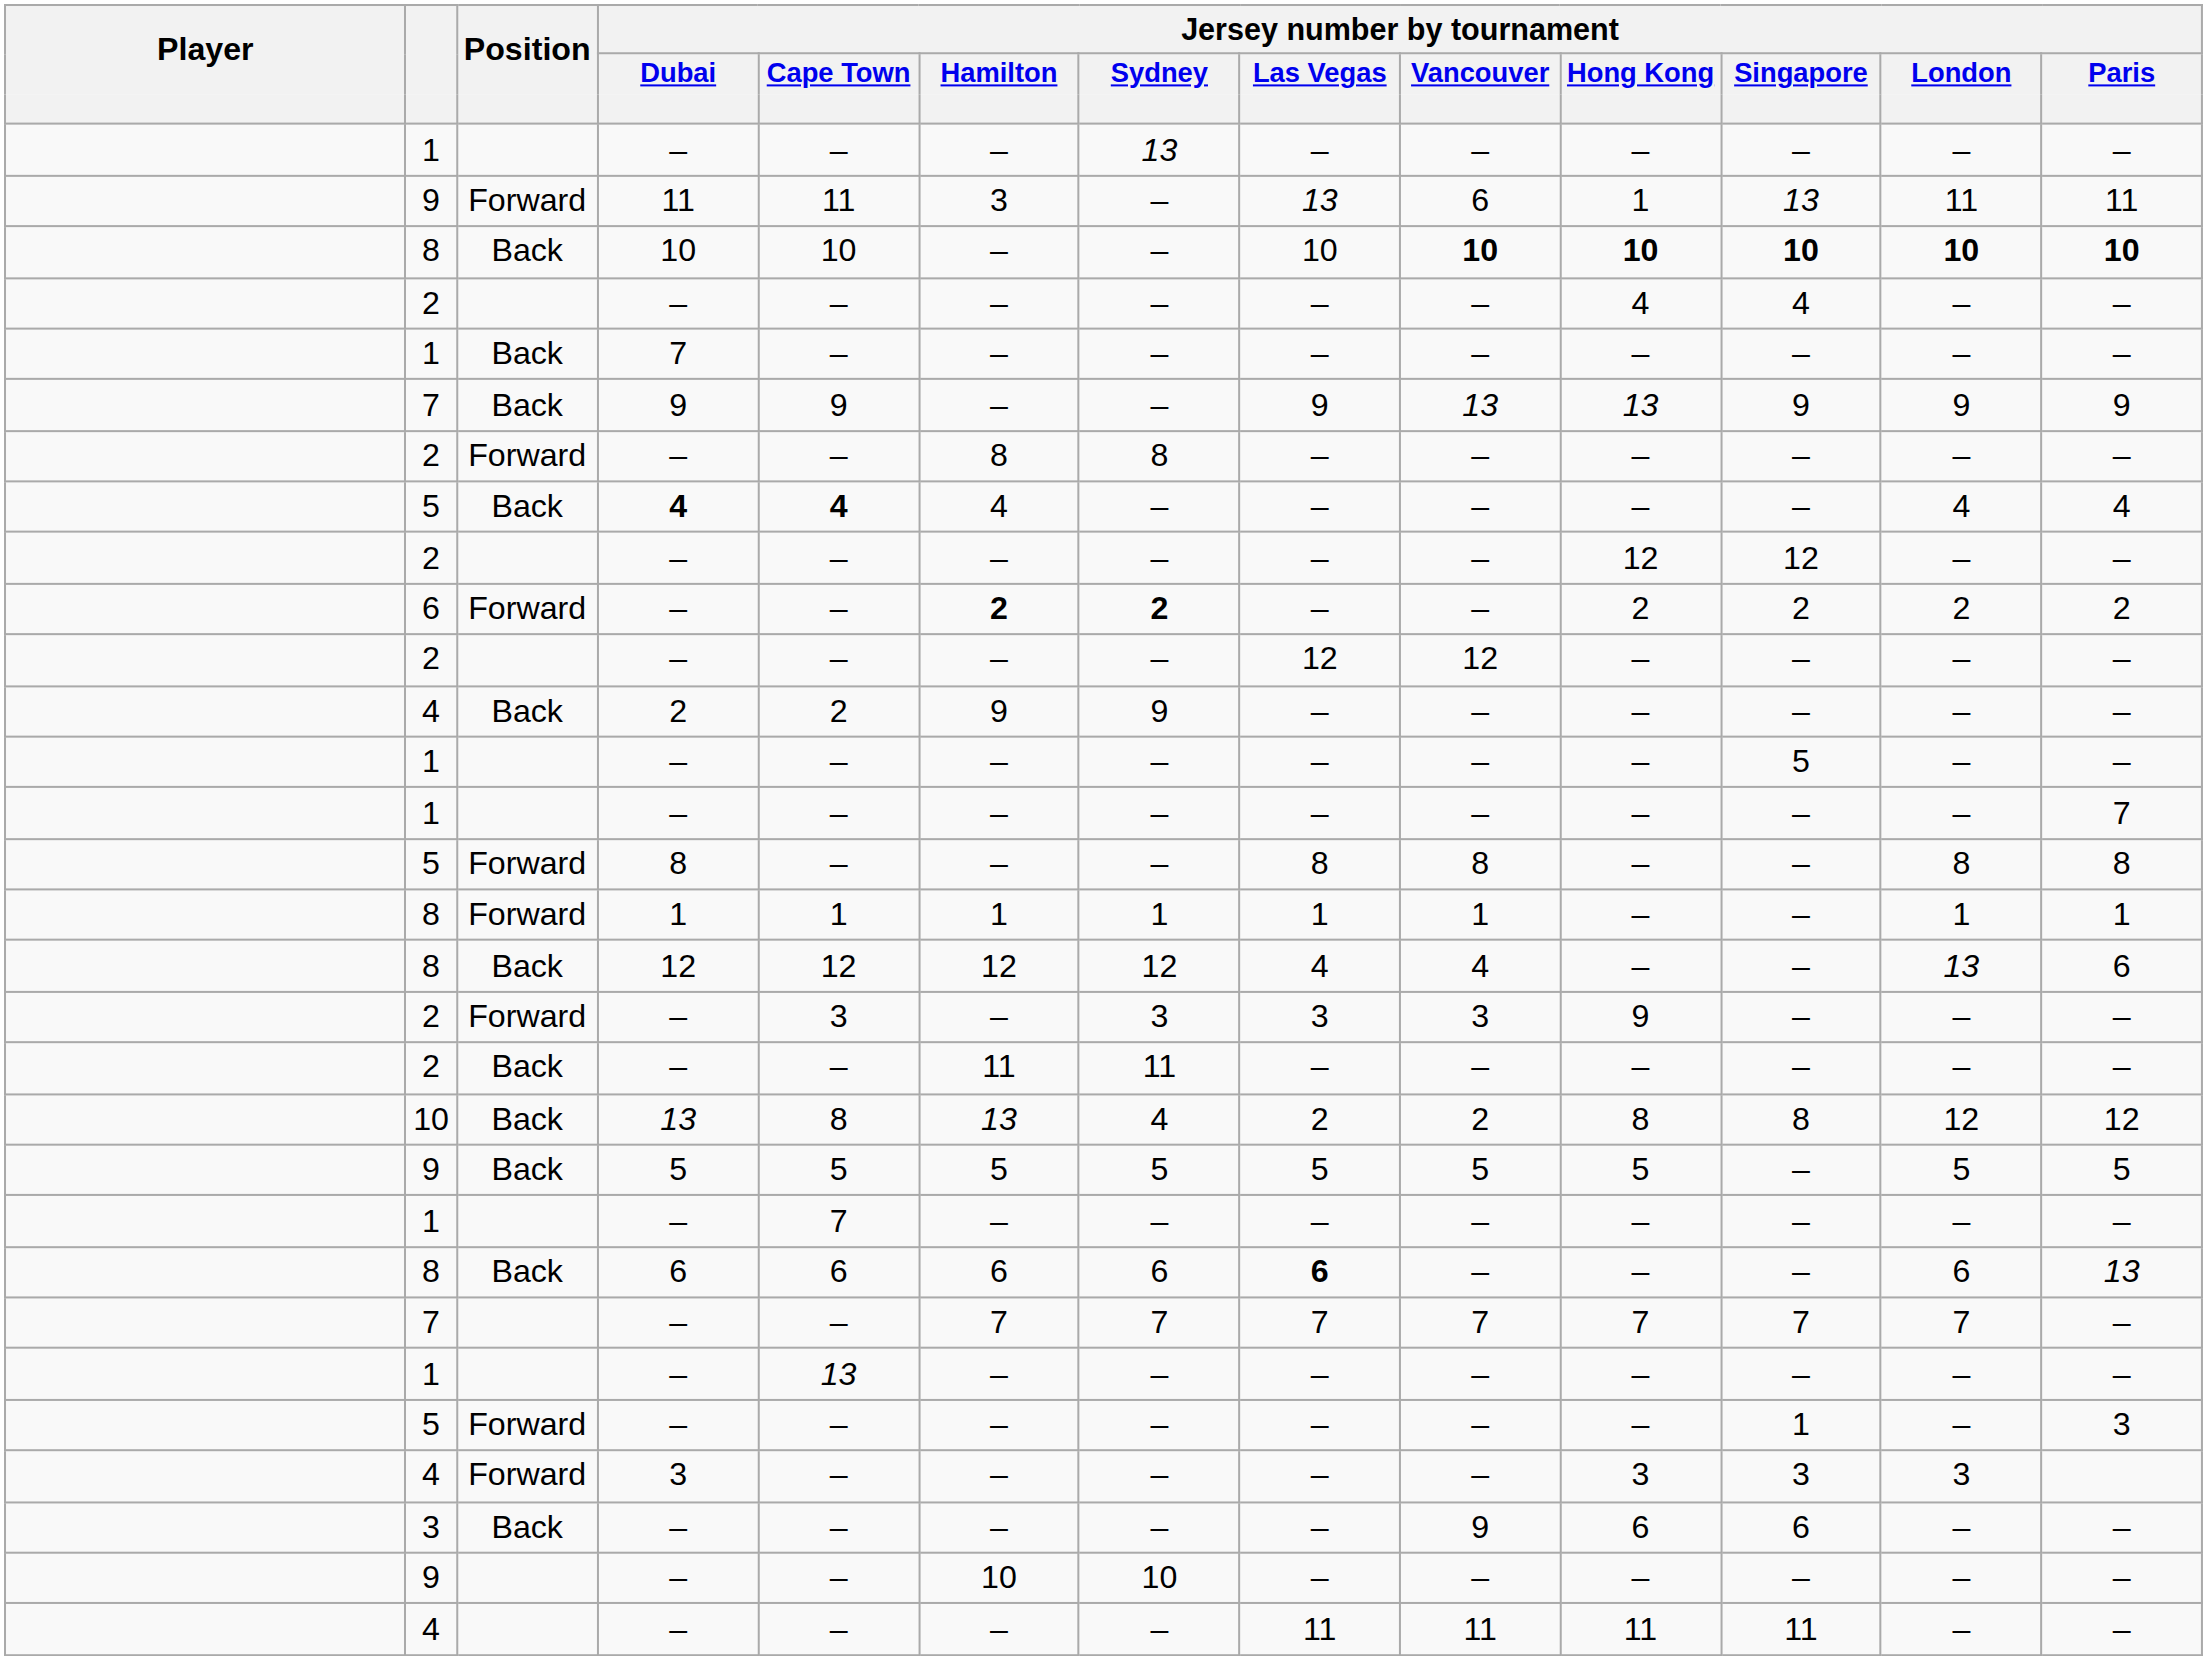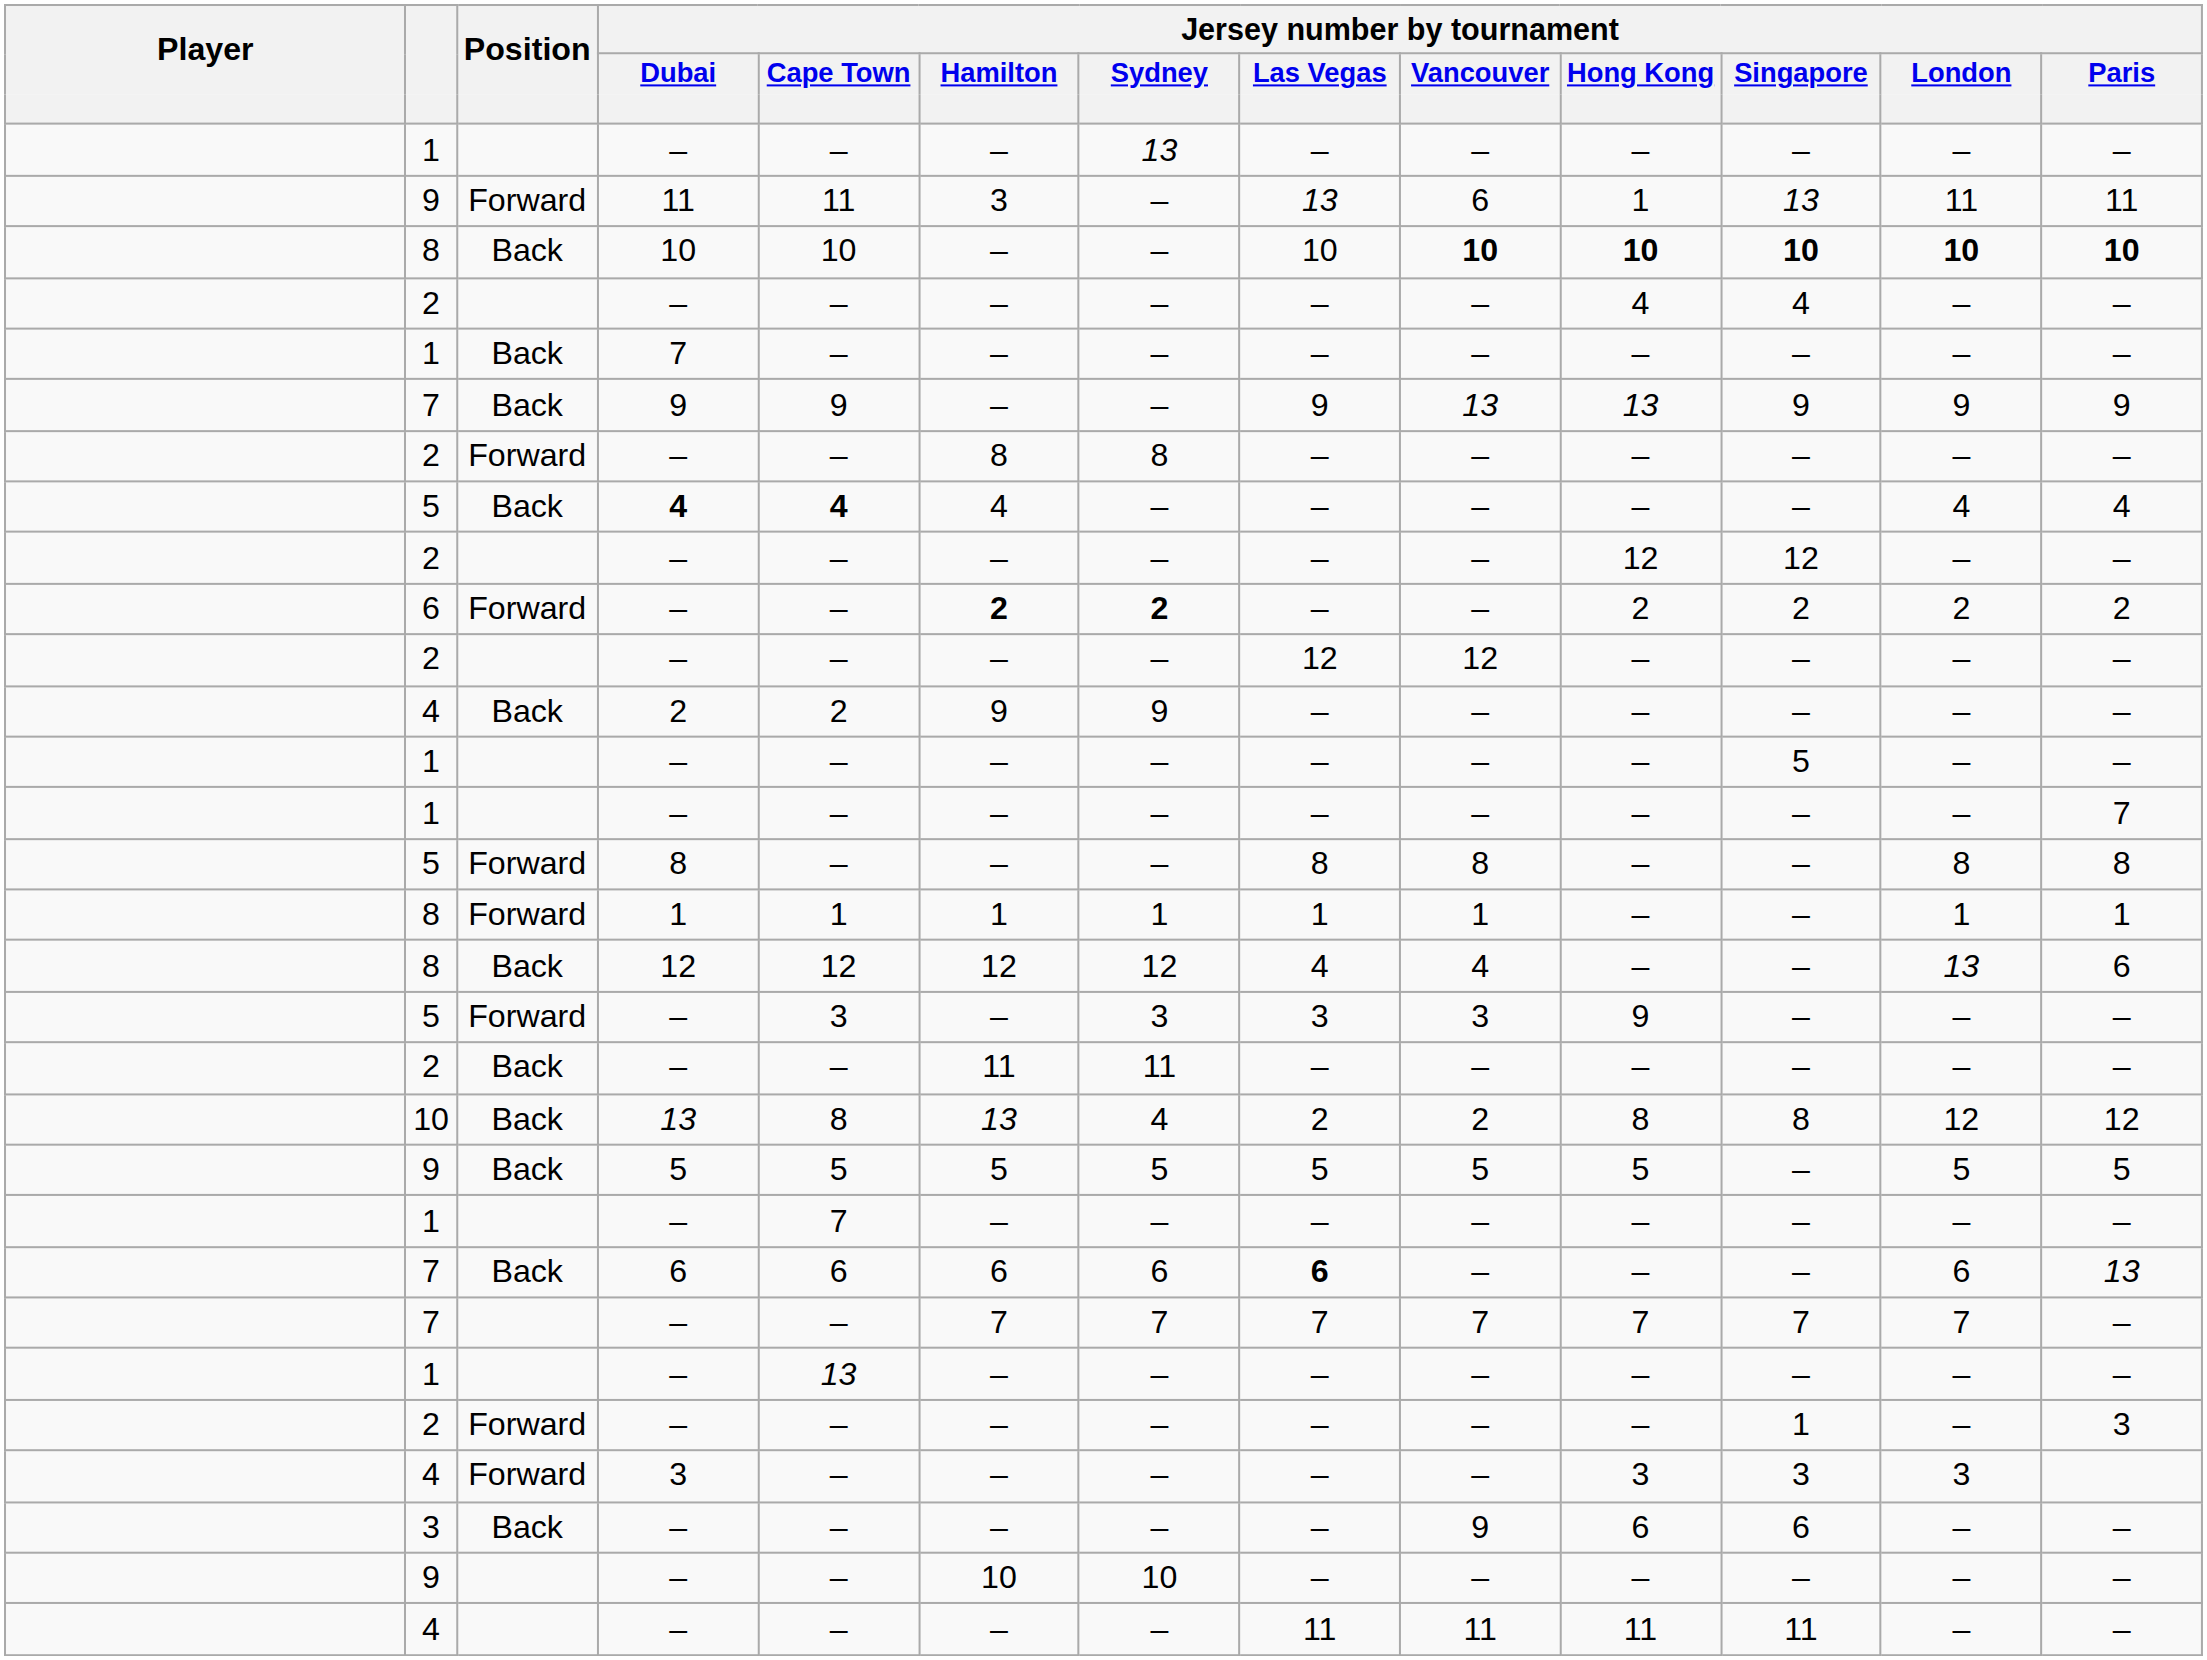(431, 1016) 2 -> (431, 1016) 5
(431, 1271) 8 -> (431, 1271) 7
(431, 1424) 5 -> (431, 1424) 2
